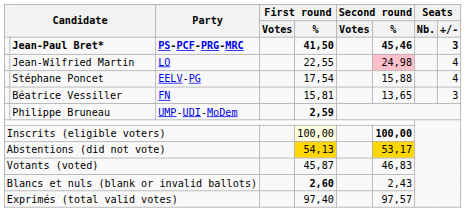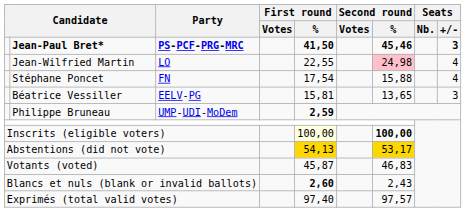(180, 79) EELV-PG -> (164, 79) FN
(164, 95) FN -> (180, 95) EELV-PG
